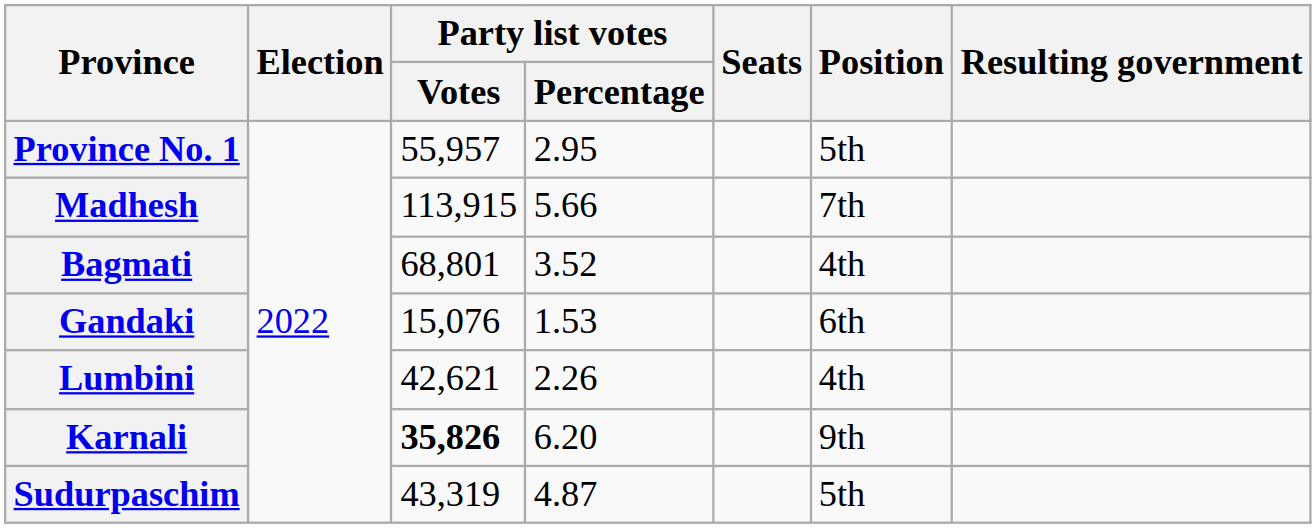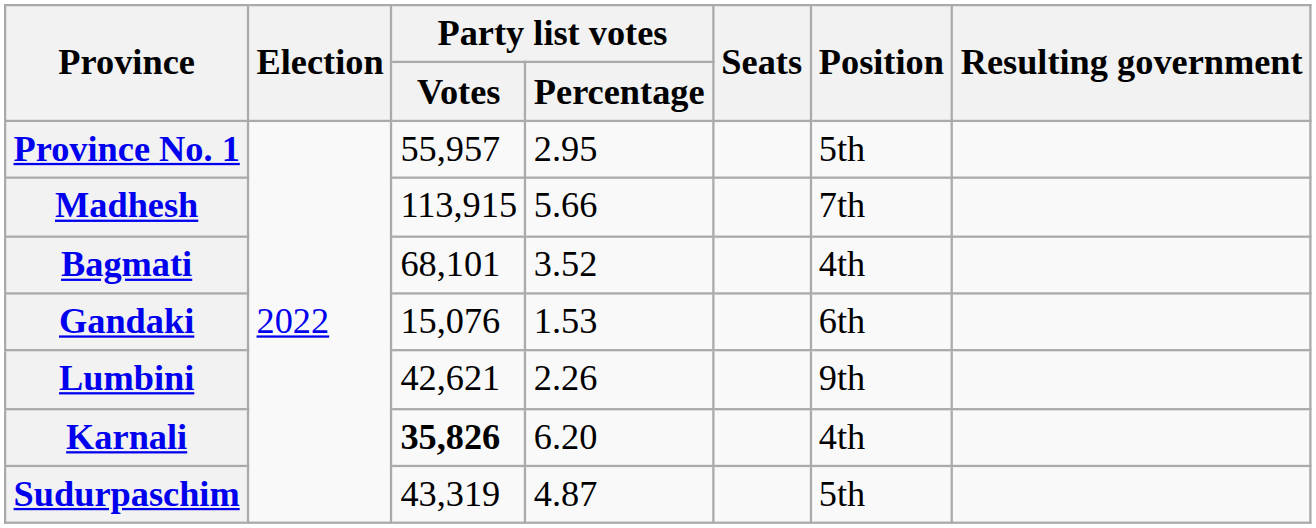(450, 263) 68,801 -> (450, 263) 68,101
(842, 378) 4th -> (842, 378) 9th
(842, 436) 9th -> (842, 436) 4th
